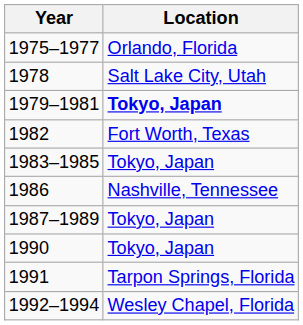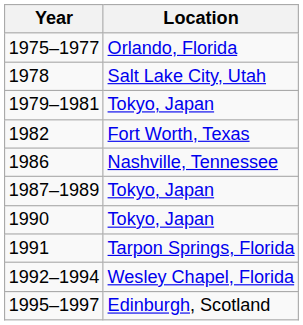(165, 104) bold -> (161, 104) normal
- row: (54, 162)
+ row: (54, 305)
